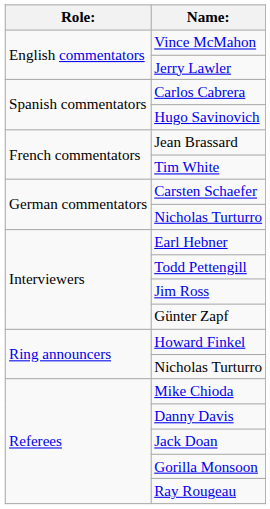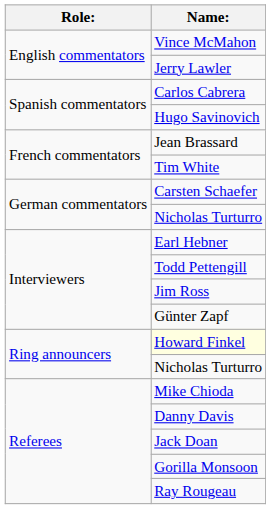(200, 341) no background -> (200, 341) lightyellow background
